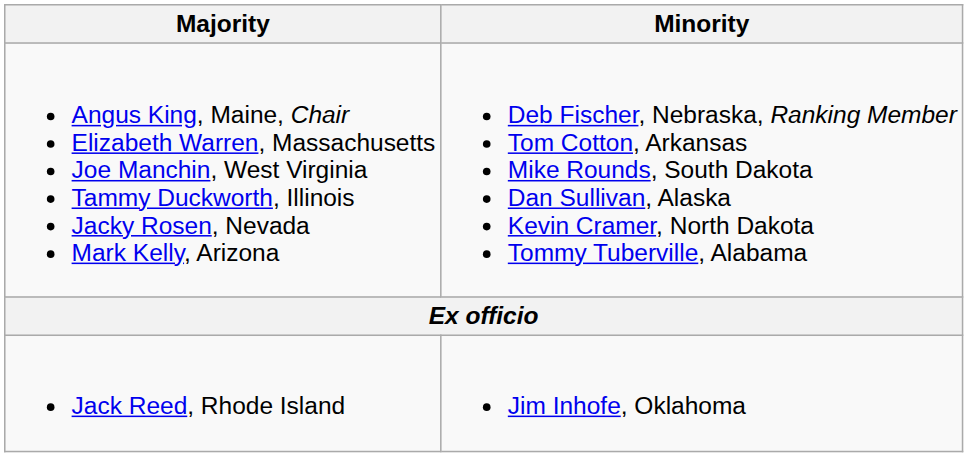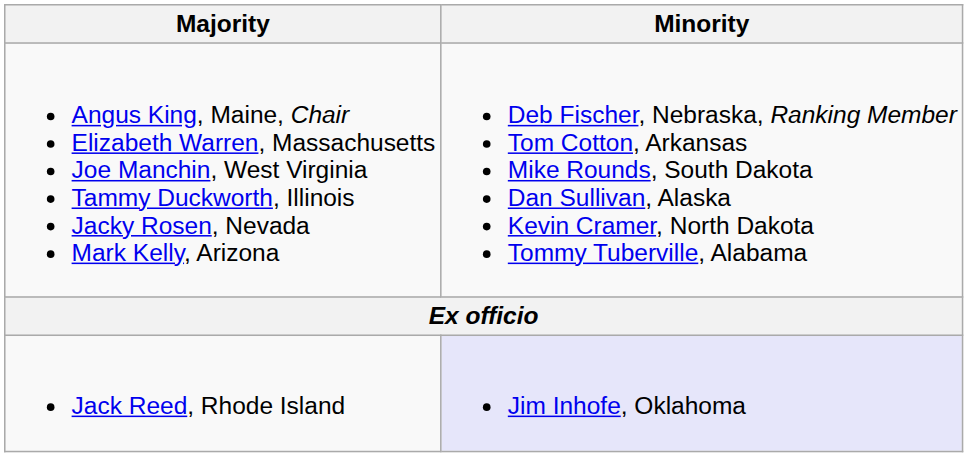(702, 407) no background -> (702, 407) lavender background
